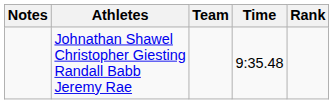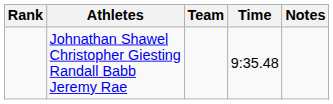columns swapped: (308, 15) <-> (28, 15)
